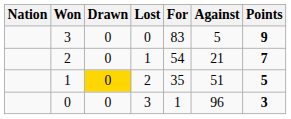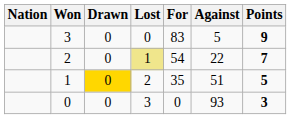(147, 59) no background -> (147, 59) khaki background
(217, 59) 21 -> (217, 59) 22
(177, 102) 1 -> (177, 102) 0
(217, 102) 96 -> (217, 102) 93
